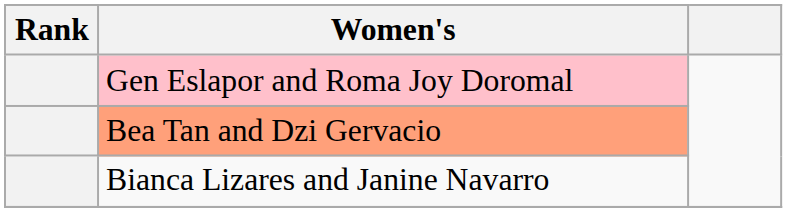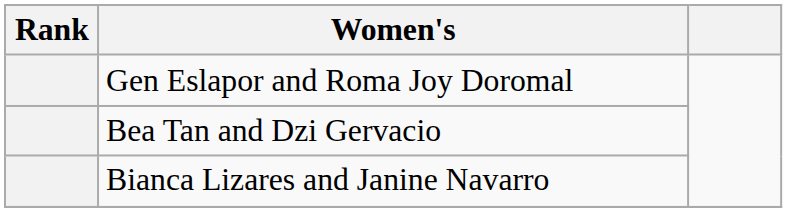(340, 79) pink background -> (340, 79) no background
(274, 130) lightsalmon background -> (274, 130) no background
